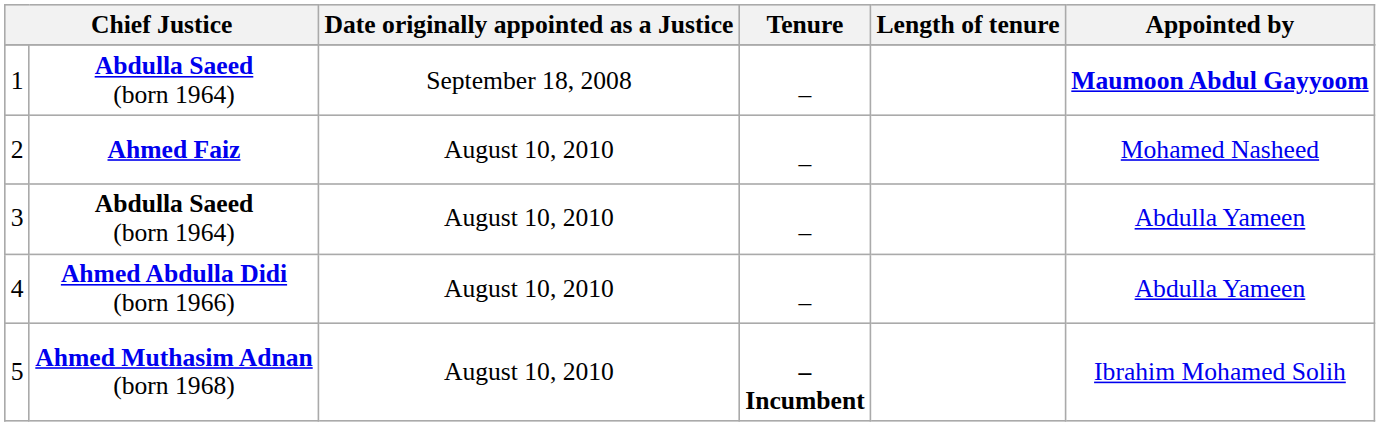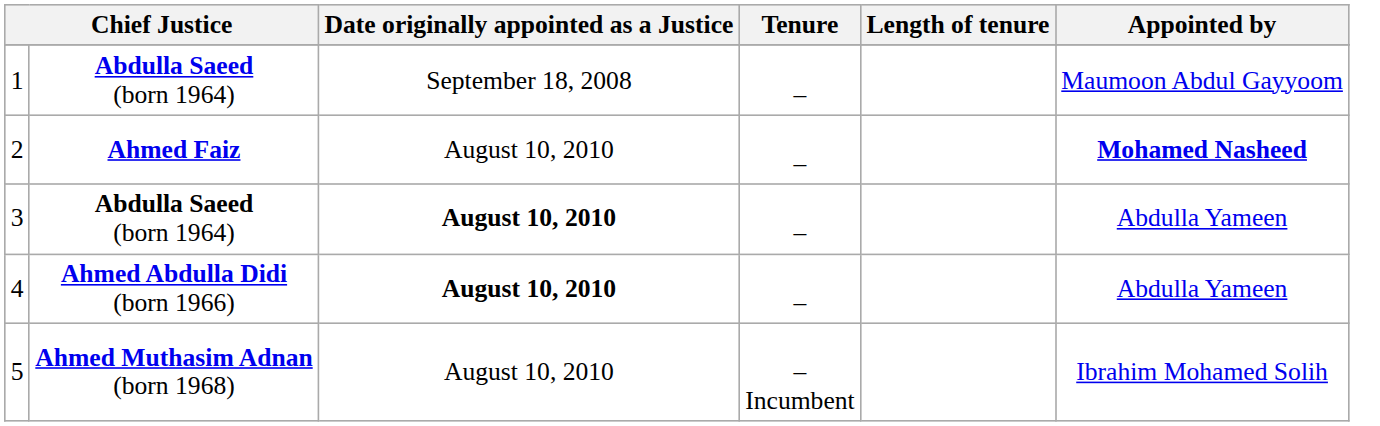(1220, 79) bold -> (1202, 79) normal
(1220, 149) normal -> (1202, 149) bold
(529, 218) normal -> (529, 218) bold
(529, 288) normal -> (529, 288) bold
(805, 386) bold -> (800, 386) normal
